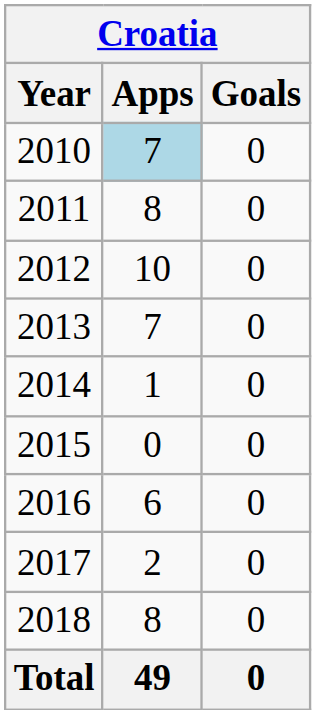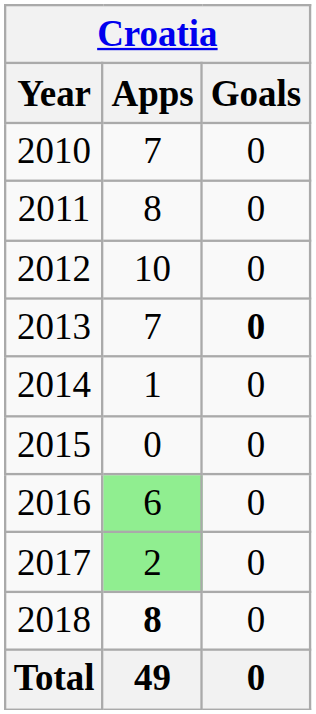(153, 151) lightblue background -> (153, 151) no background
(256, 326) normal -> (256, 326) bold
(153, 502) no background -> (153, 502) lightgreen background
(153, 561) no background -> (153, 561) lightgreen background
(153, 619) normal -> (153, 619) bold
